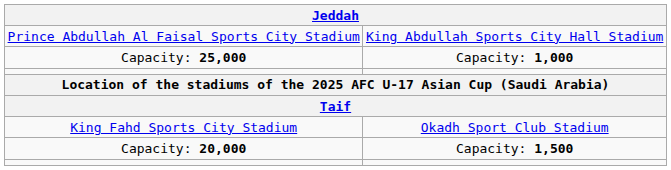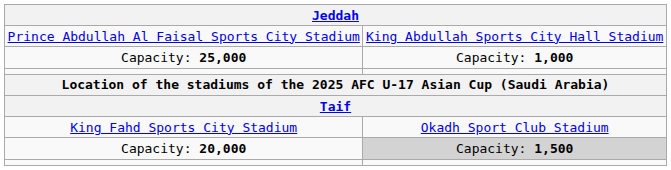(515, 148) no background -> (515, 148) lightgrey background
